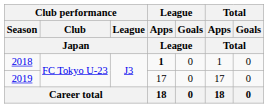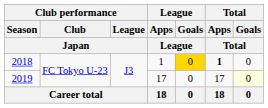(161, 62) bold -> (161, 62) normal
(190, 62) no background -> (190, 62) gold background
(219, 62) normal -> (219, 62) bold
(248, 78) no background -> (248, 78) lightyellow background
